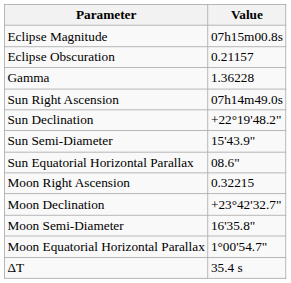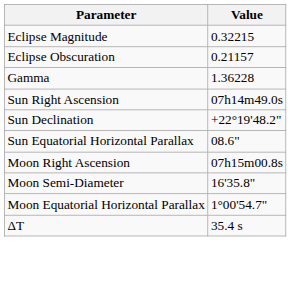(247, 36) 07h15m00.8s -> (232, 36) 0.32215
- row: (60, 141)
(232, 183) 0.32215 -> (247, 162) 07h15m00.8s
- row: (56, 204)
